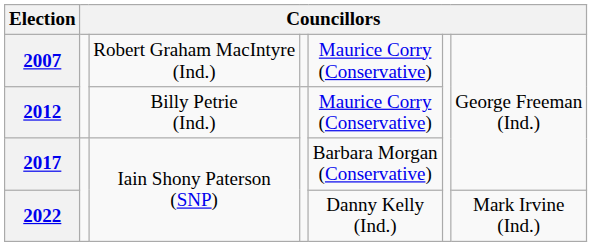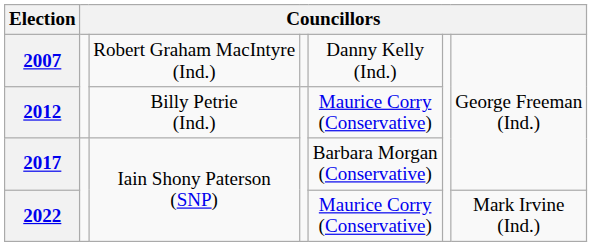(375, 60) Maurice Corry (Conservative) -> (375, 60) Danny Kelly (Ind.)
(375, 215) Danny Kelly (Ind.) -> (375, 215) Maurice Corry (Conservative)
